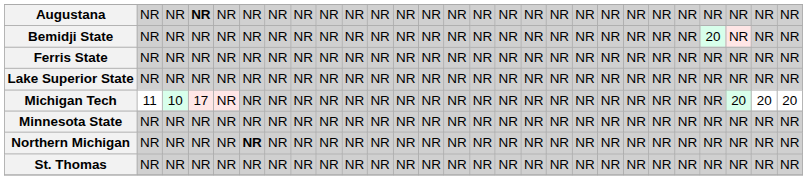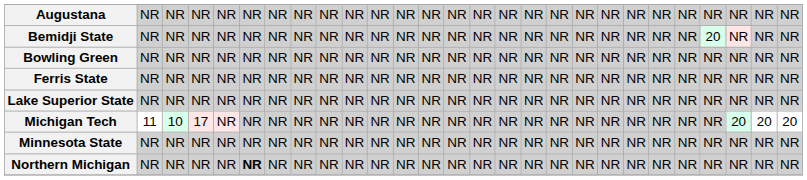(201, 15) bold -> (201, 15) normal
+ row: (71, 57)
- row: (71, 164)
